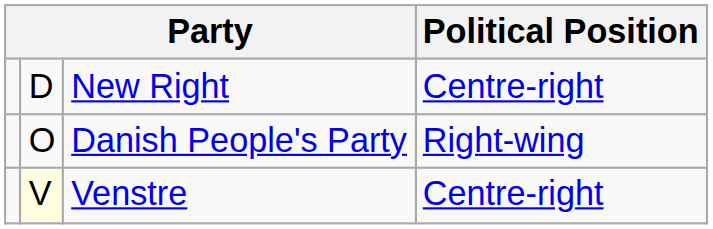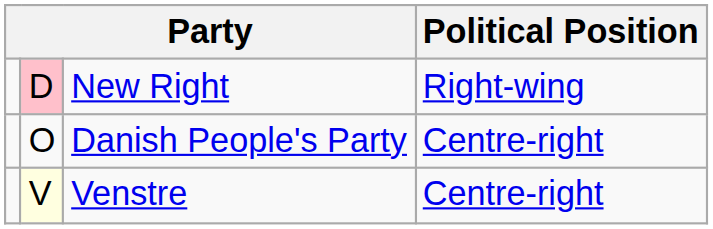(41, 85) no background -> (41, 85) pink background
(513, 85) Centre-right -> (504, 85) Right-wing
(504, 140) Right-wing -> (513, 140) Centre-right
